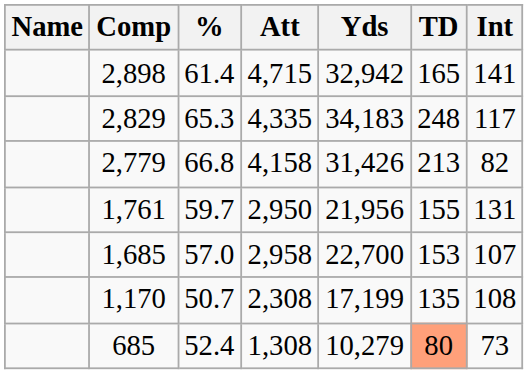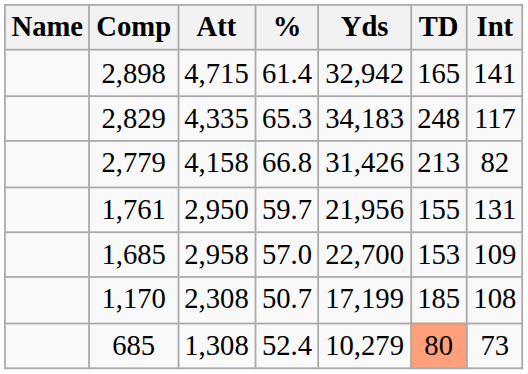columns swapped: (280, 27) <-> (209, 27)
(495, 254) 107 -> (495, 254) 109
(439, 299) 135 -> (439, 299) 185
